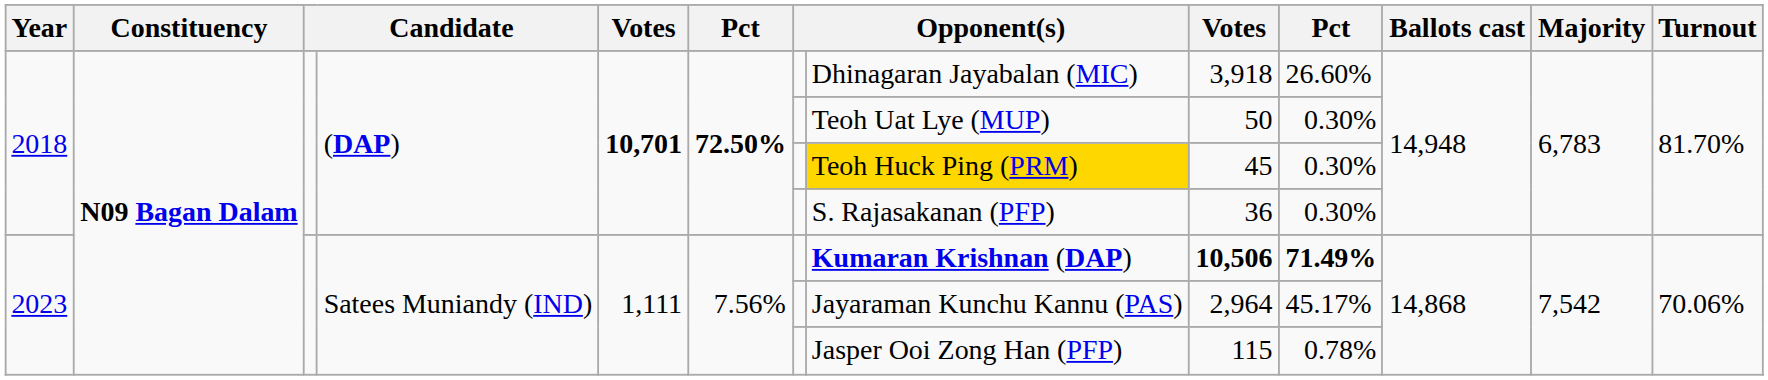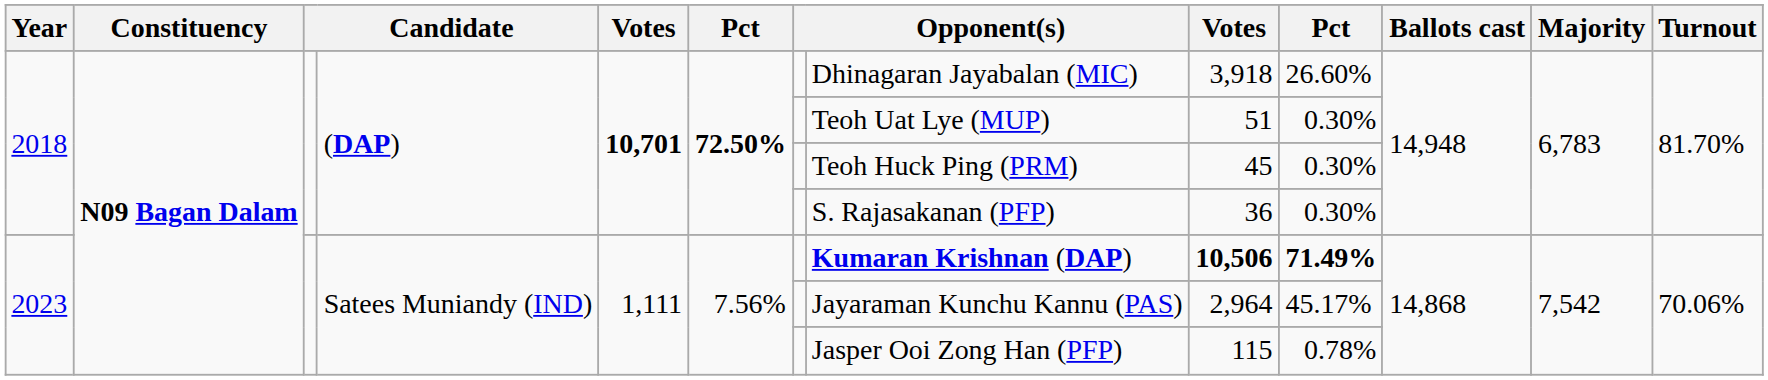(1258, 119) 50 -> (1258, 119) 51
(945, 165) gold background -> (945, 165) no background
